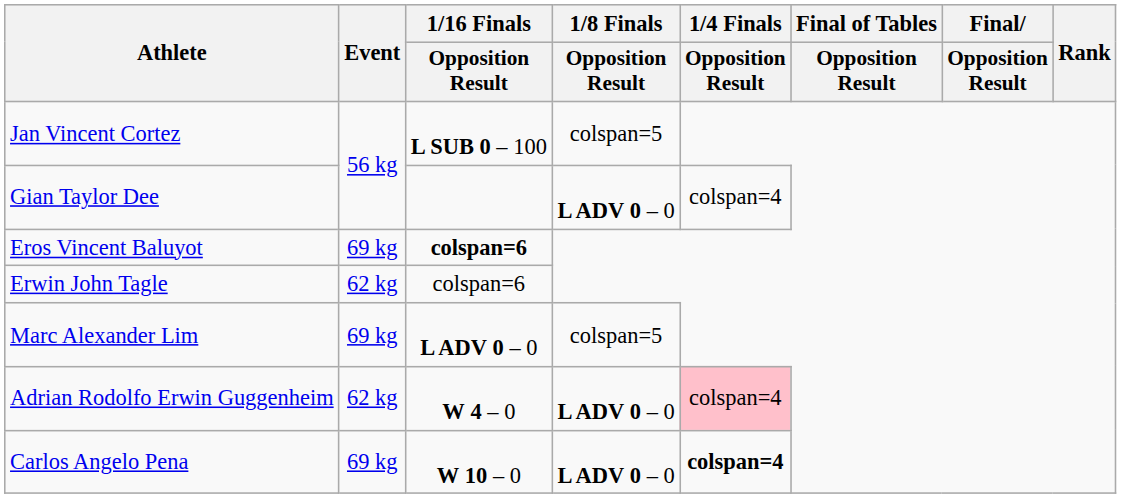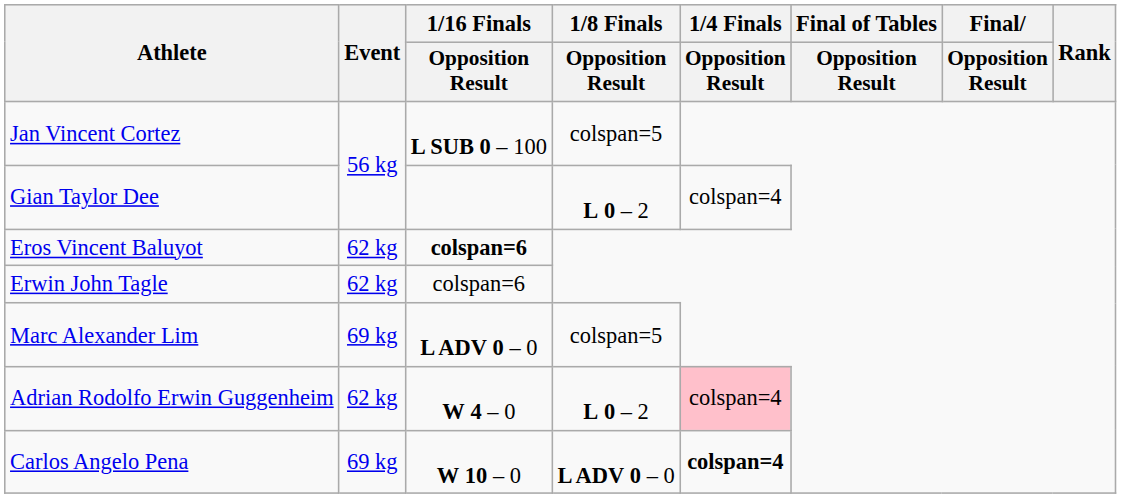(616, 210) L ADV 0 – 0 -> (616, 210) L 0 – 2
(372, 247) 69 kg -> (372, 247) 62 kg
(616, 411) L ADV 0 – 0 -> (616, 411) L 0 – 2
